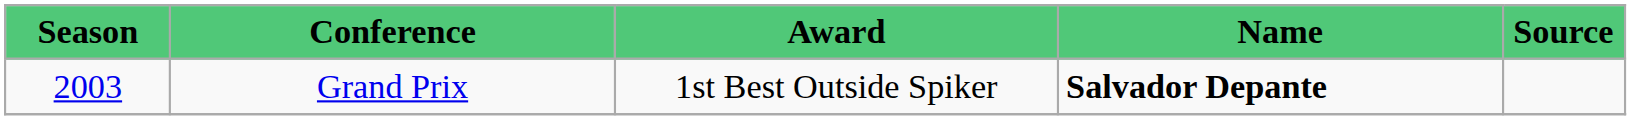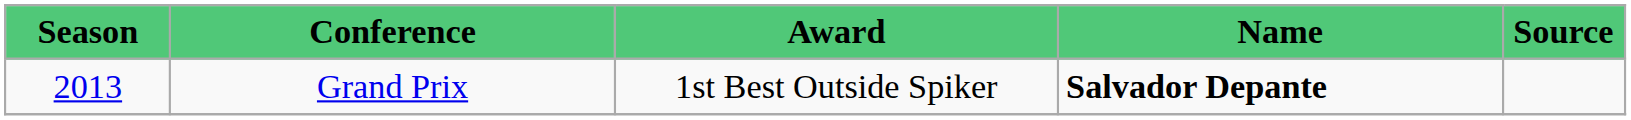(88, 85) 2003 -> (88, 85) 2013
